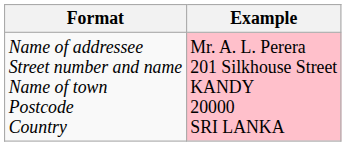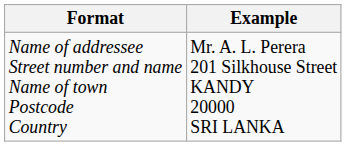(264, 86) pink background -> (264, 86) no background
